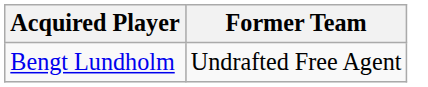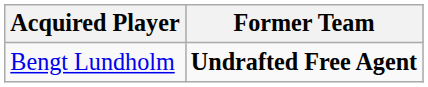(296, 61) normal -> (304, 61) bold
